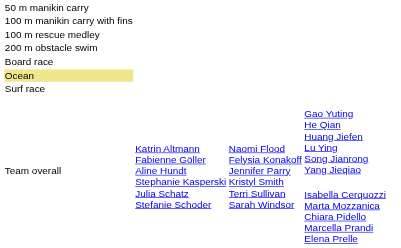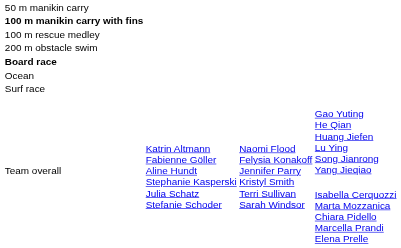(69, 21) normal -> (74, 21) bold
(29, 62) normal -> (31, 62) bold
(19, 75) khaki background -> (19, 75) no background
